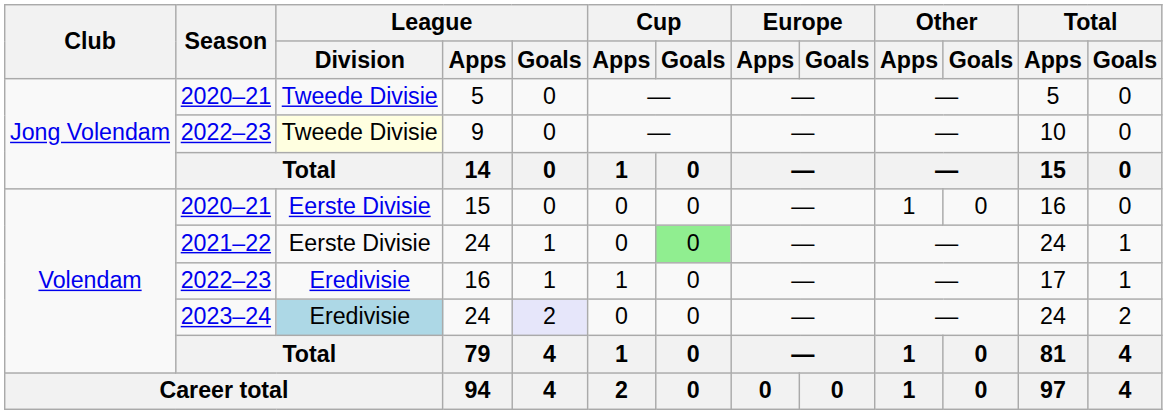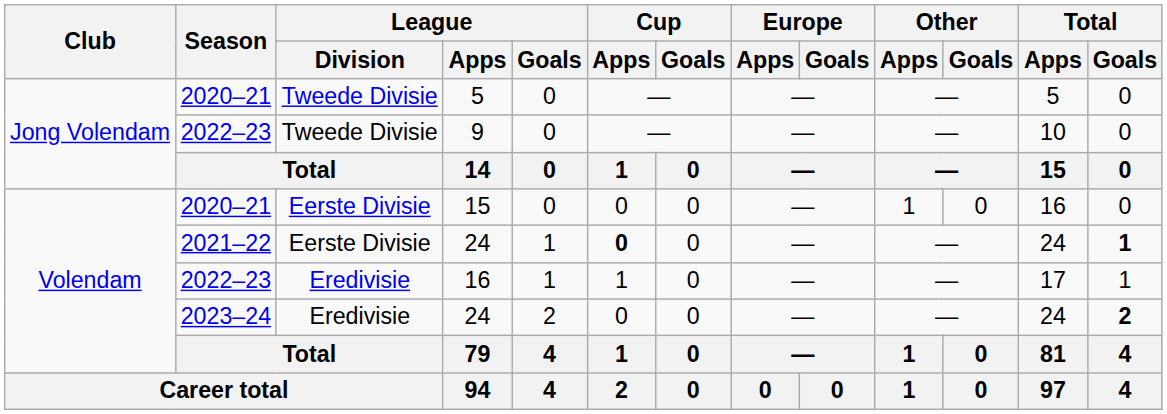(360, 133) lightyellow background -> (360, 133) no background
(621, 243) normal -> (621, 243) bold
(693, 243) lightgreen background -> (693, 243) no background
(1125, 243) normal -> (1125, 243) bold
(360, 317) lightblue background -> (360, 317) no background
(549, 317) lavender background -> (549, 317) no background
(1125, 317) normal -> (1125, 317) bold
